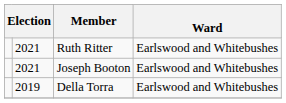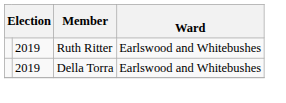(28, 48) 2021 -> (28, 48) 2019
- row: (94, 68)
